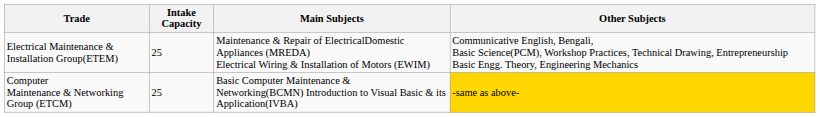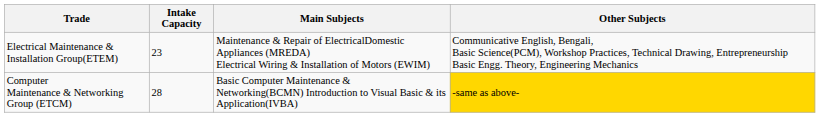(157, 52) 25 -> (157, 52) 23
(157, 92) 25 -> (157, 92) 28
